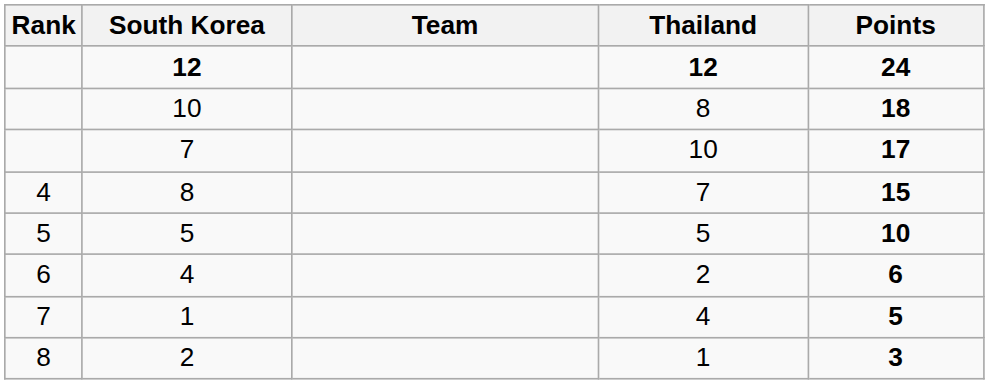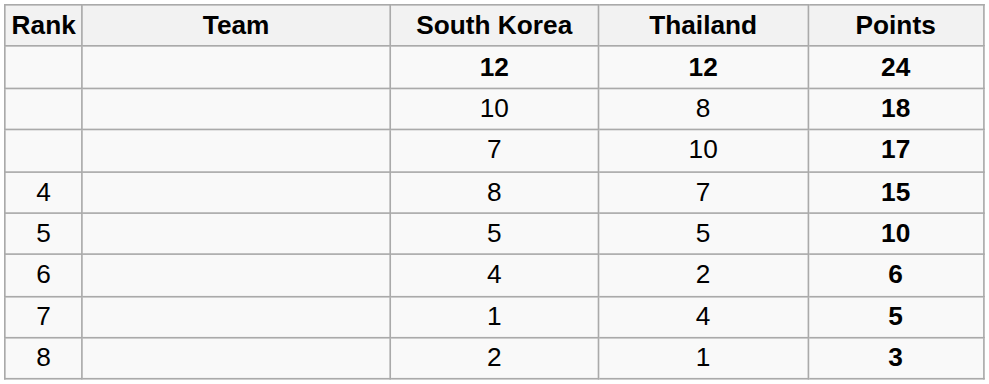columns swapped: (445, 25) <-> (187, 25)
